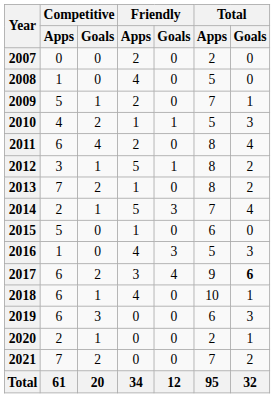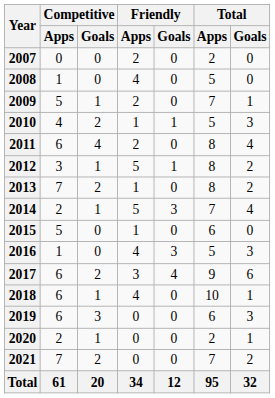(250, 274) bold -> (250, 274) normal
